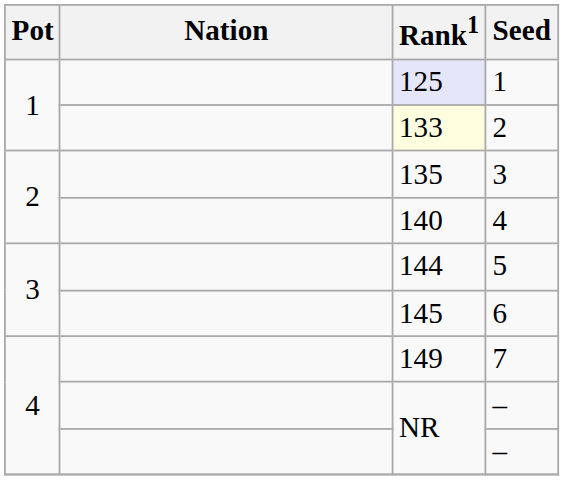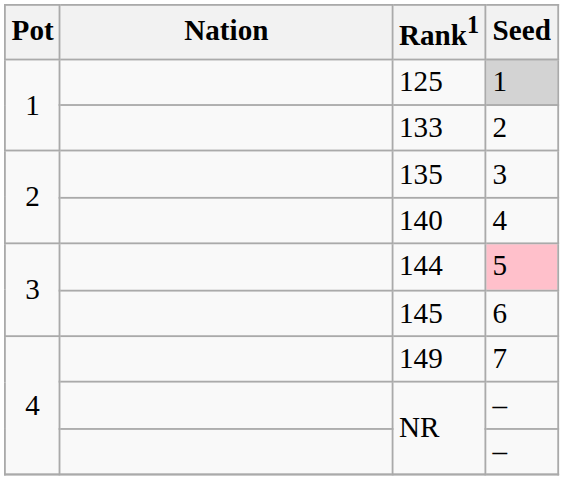(421, 81) lavender background -> (421, 81) no background
(500, 81) no background -> (500, 81) lightgrey background
(421, 127) lightyellow background -> (421, 127) no background
(500, 266) no background -> (500, 266) pink background
